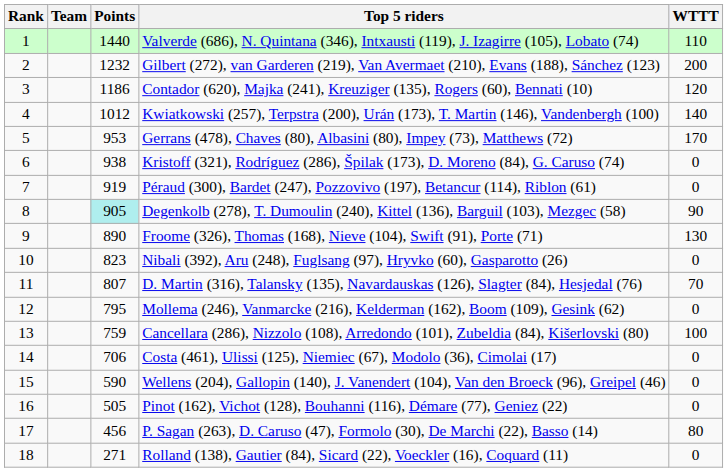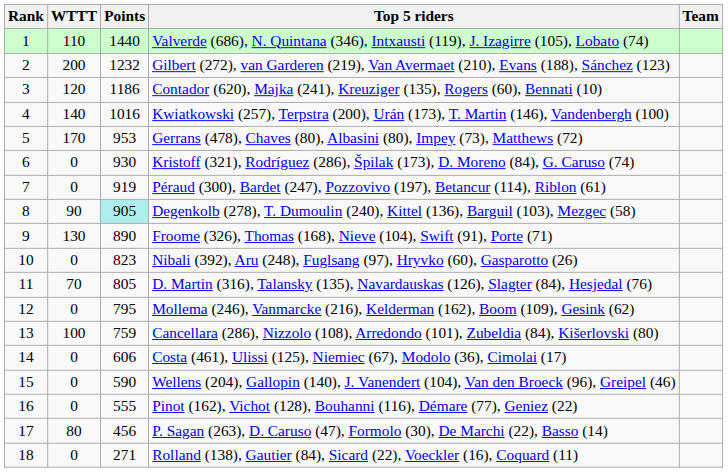columns swapped: (69, 16) <-> (696, 16)
(115, 114) 1012 -> (125, 114) 1016
(115, 162) 938 -> (125, 162) 930
(115, 284) 807 -> (125, 284) 805
(115, 357) 706 -> (125, 357) 606
(115, 406) 505 -> (125, 406) 555
